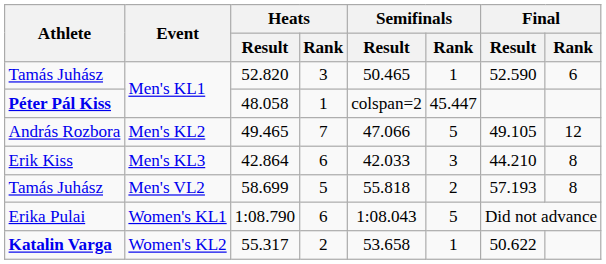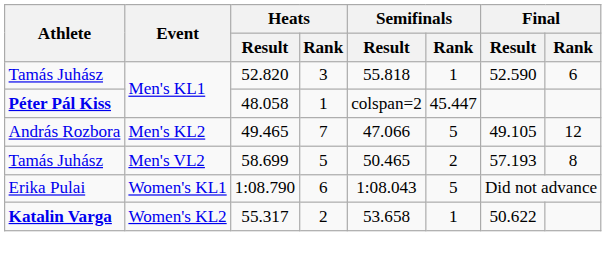(386, 75) 50.465 -> (386, 75) 55.818
- row: (265, 160)
(386, 188) 55.818 -> (386, 160) 50.465
